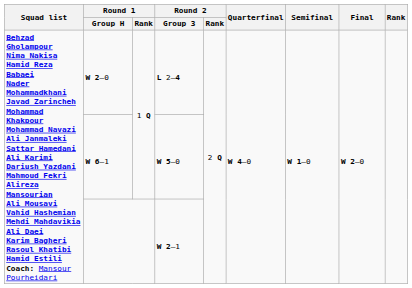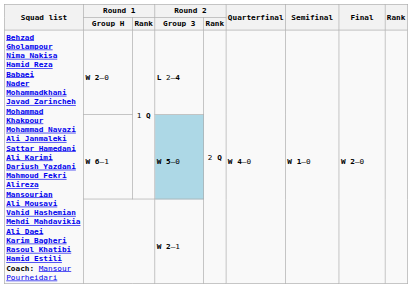(168, 161) no background -> (168, 161) lightblue background
